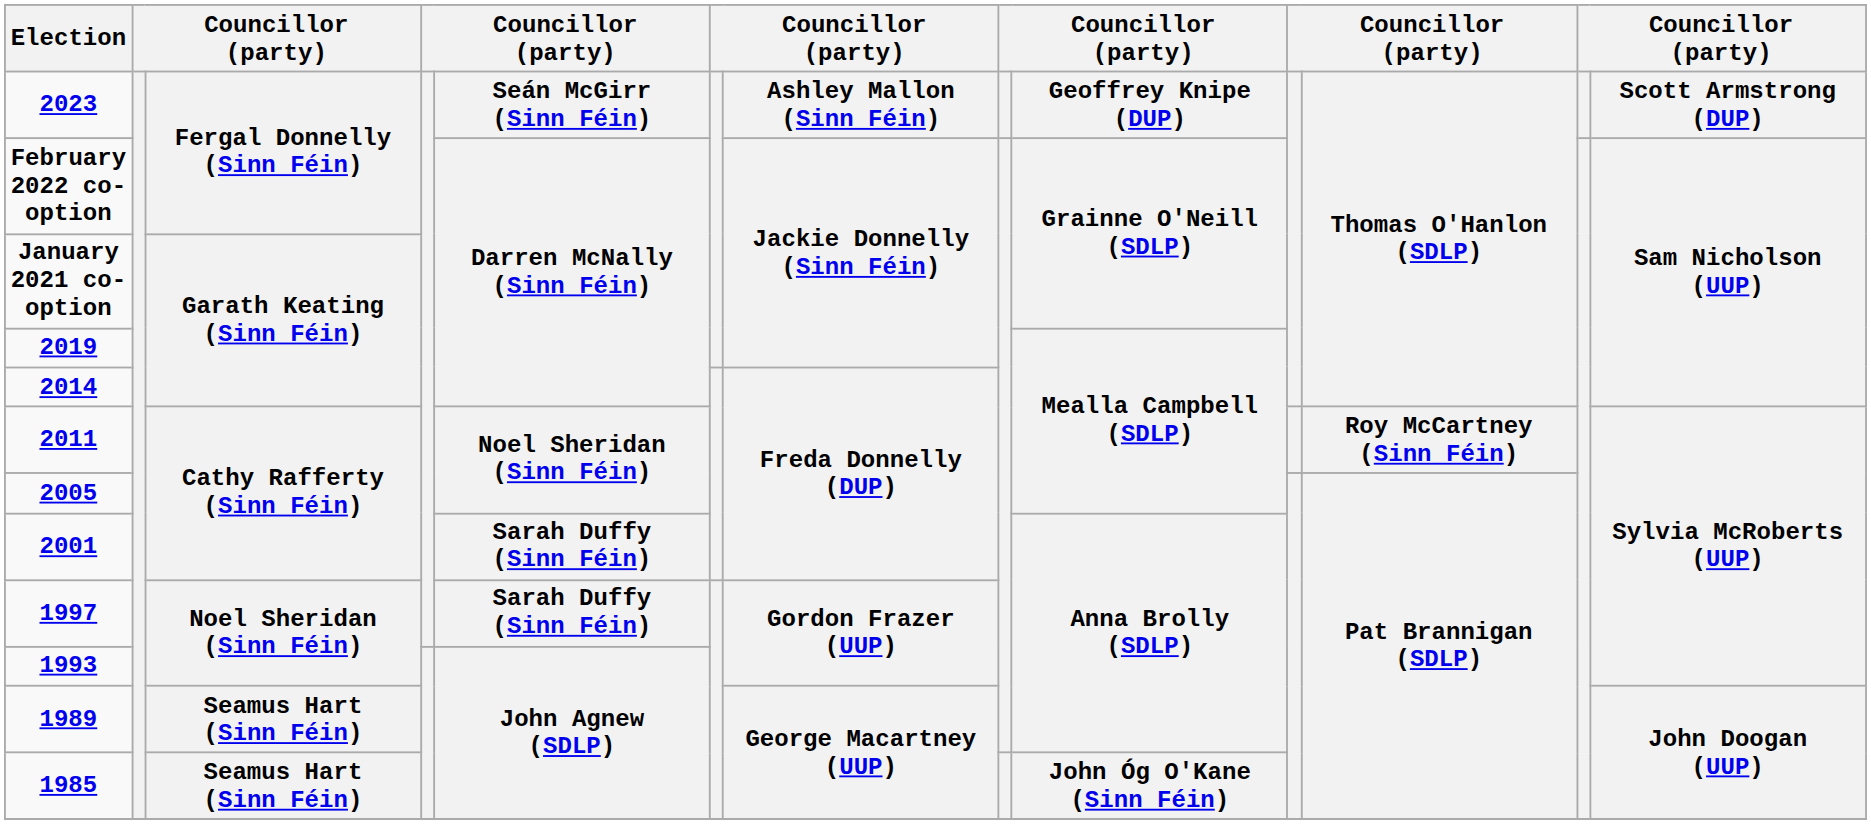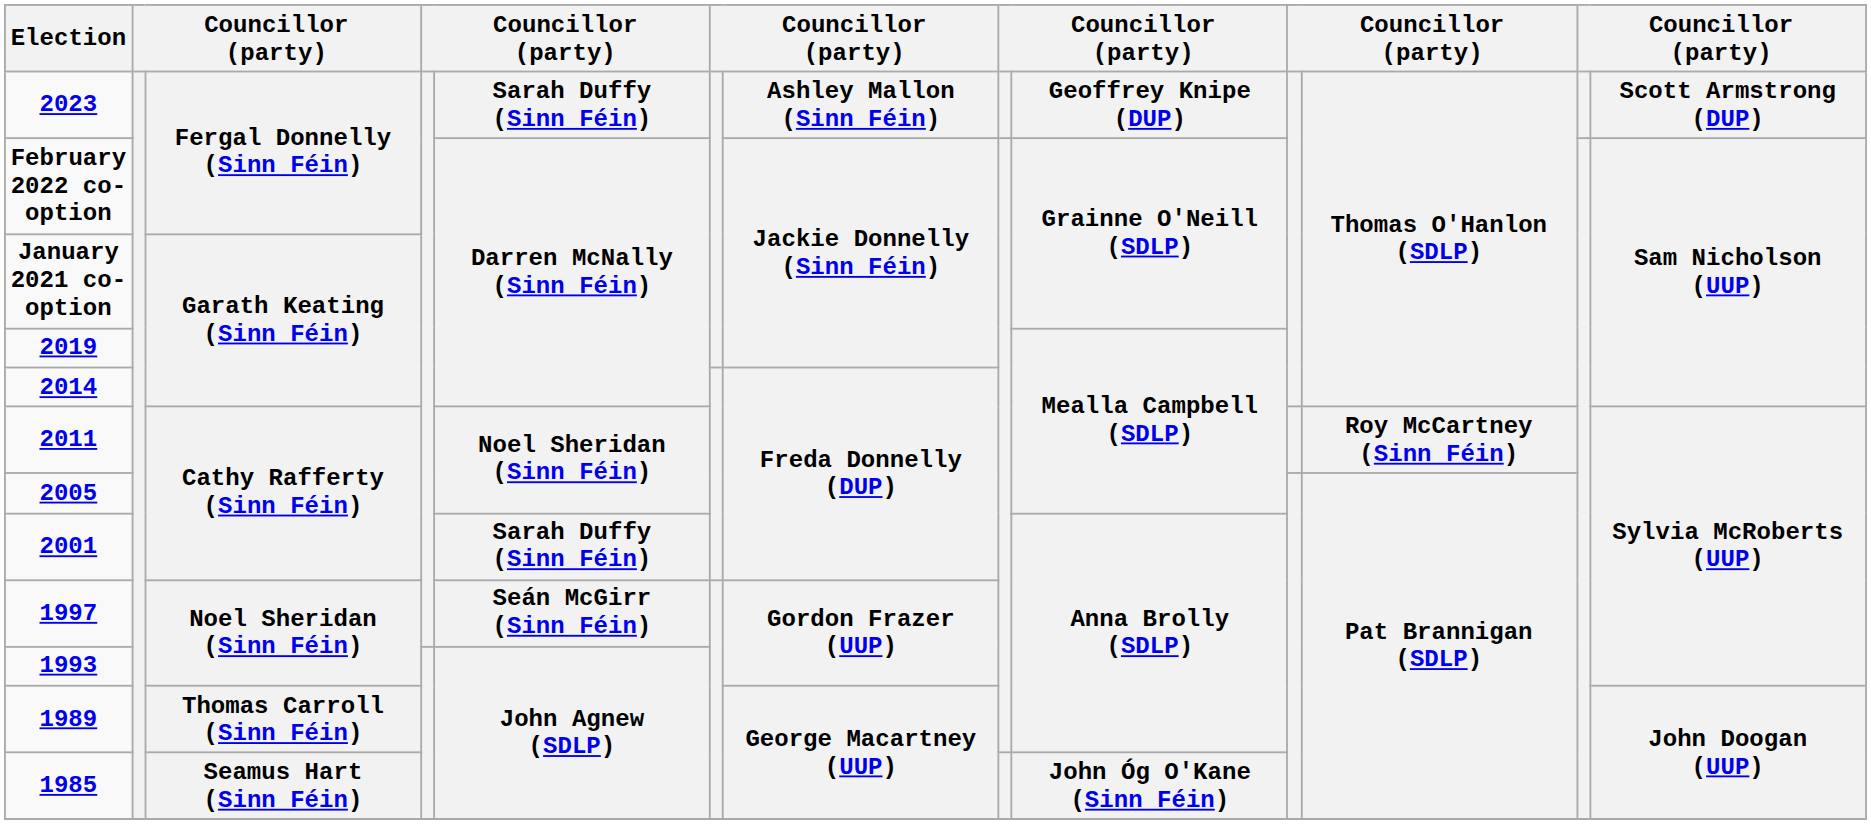(572, 105) Seán McGirr (Sinn Féin) -> (572, 105) Sarah Duffy (Sinn Féin)
(572, 613) Sarah Duffy (Sinn Féin) -> (572, 613) Seán McGirr (Sinn Féin)
(283, 719) Seamus Hart (Sinn Féin) -> (283, 719) Thomas Carroll (Sinn Féin)
